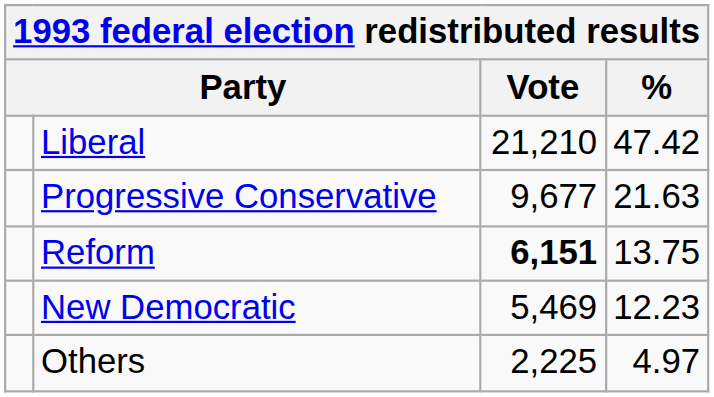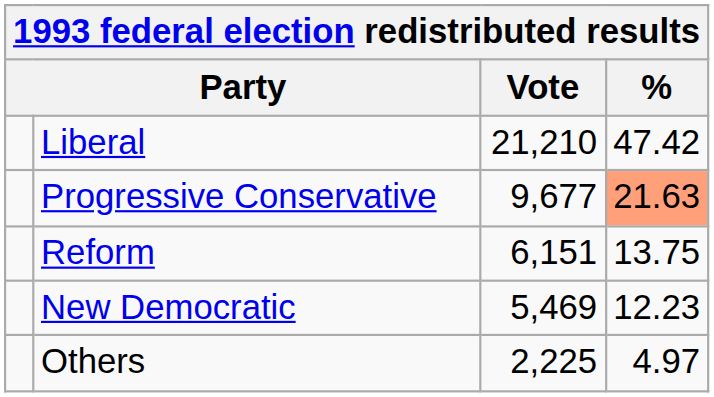(657, 197) no background -> (657, 197) lightsalmon background
(554, 252) bold -> (554, 252) normal
